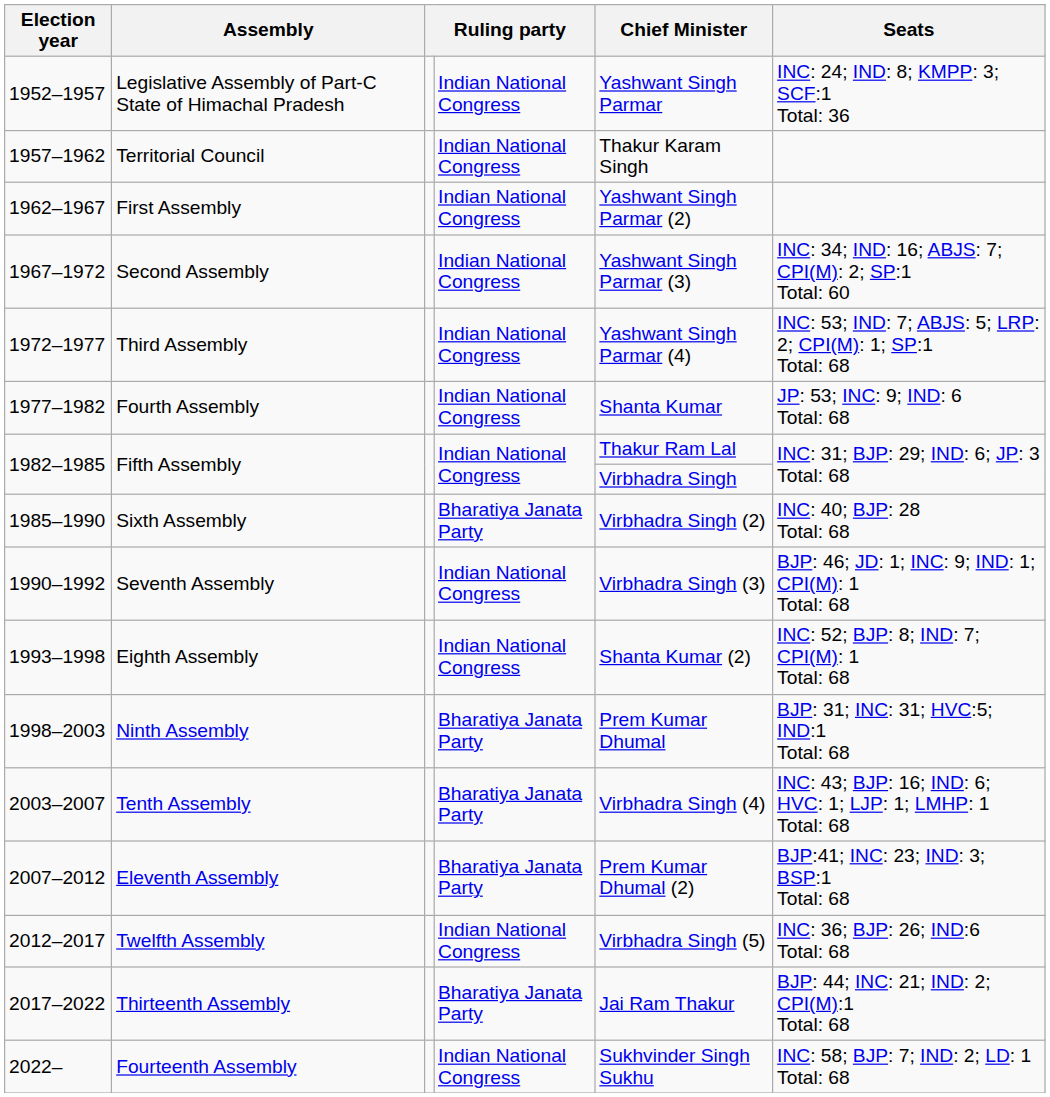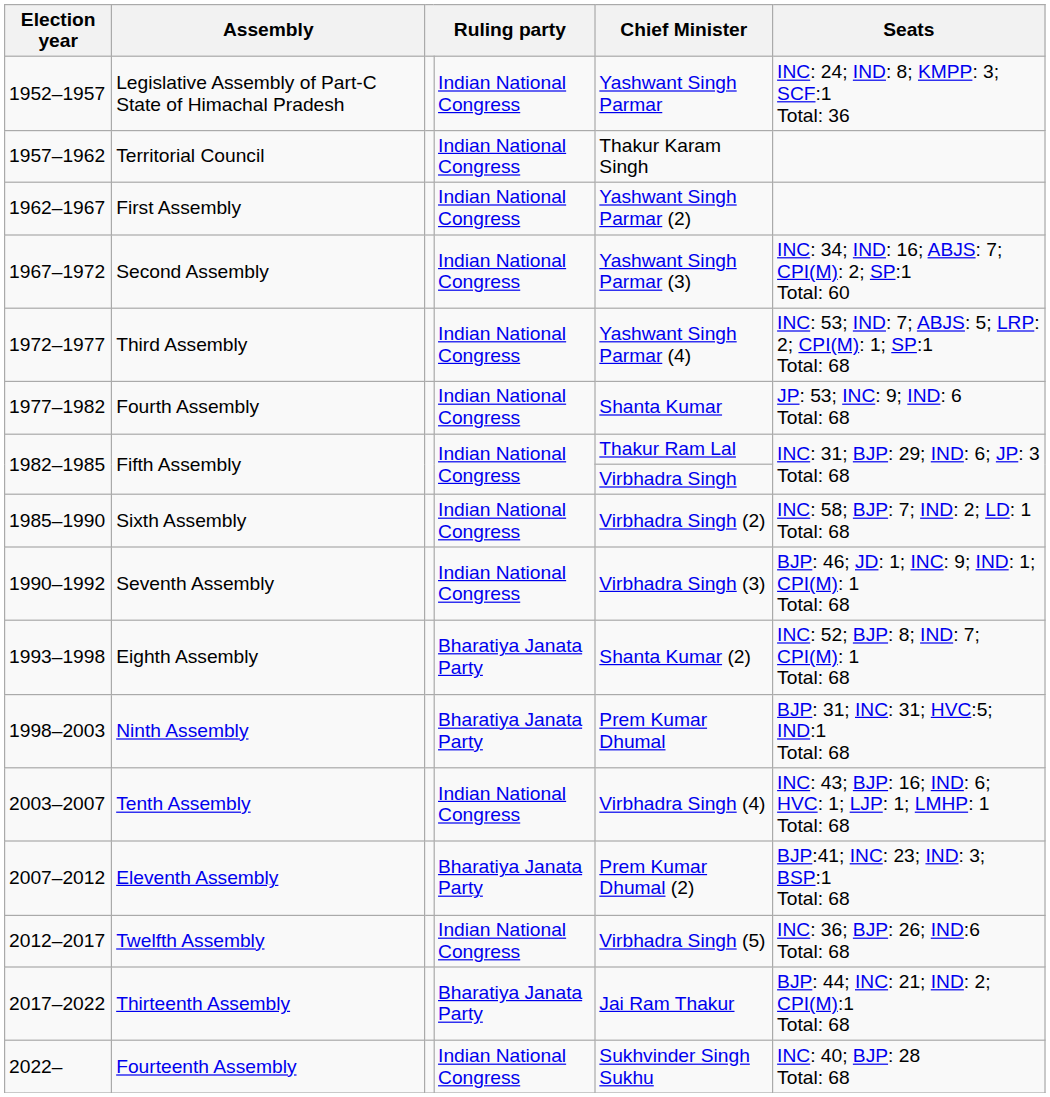(510, 520) Bharatiya Janata Party -> (502, 520) Indian National Congress
(849, 520) INC: 40; BJP: 28 Total: 68 -> (904, 520) INC: 58; BJP: 7; IND: 2; LD: 1 Total: 68
(502, 657) Indian National Congress -> (510, 657) Bharatiya Janata Party
(510, 804) Bharatiya Janata Party -> (502, 804) Indian National Congress
(904, 1066) INC: 58; BJP: 7; IND: 2; LD: 1 Total: 68 -> (849, 1066) INC: 40; BJP: 28 Total: 68
